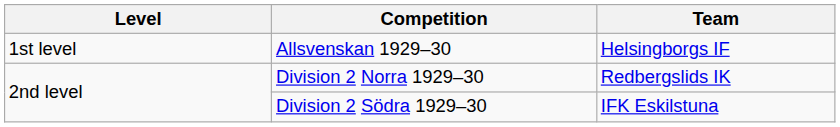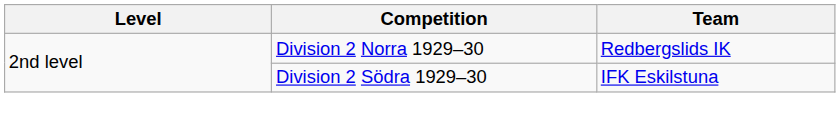- row: (364, 48)
